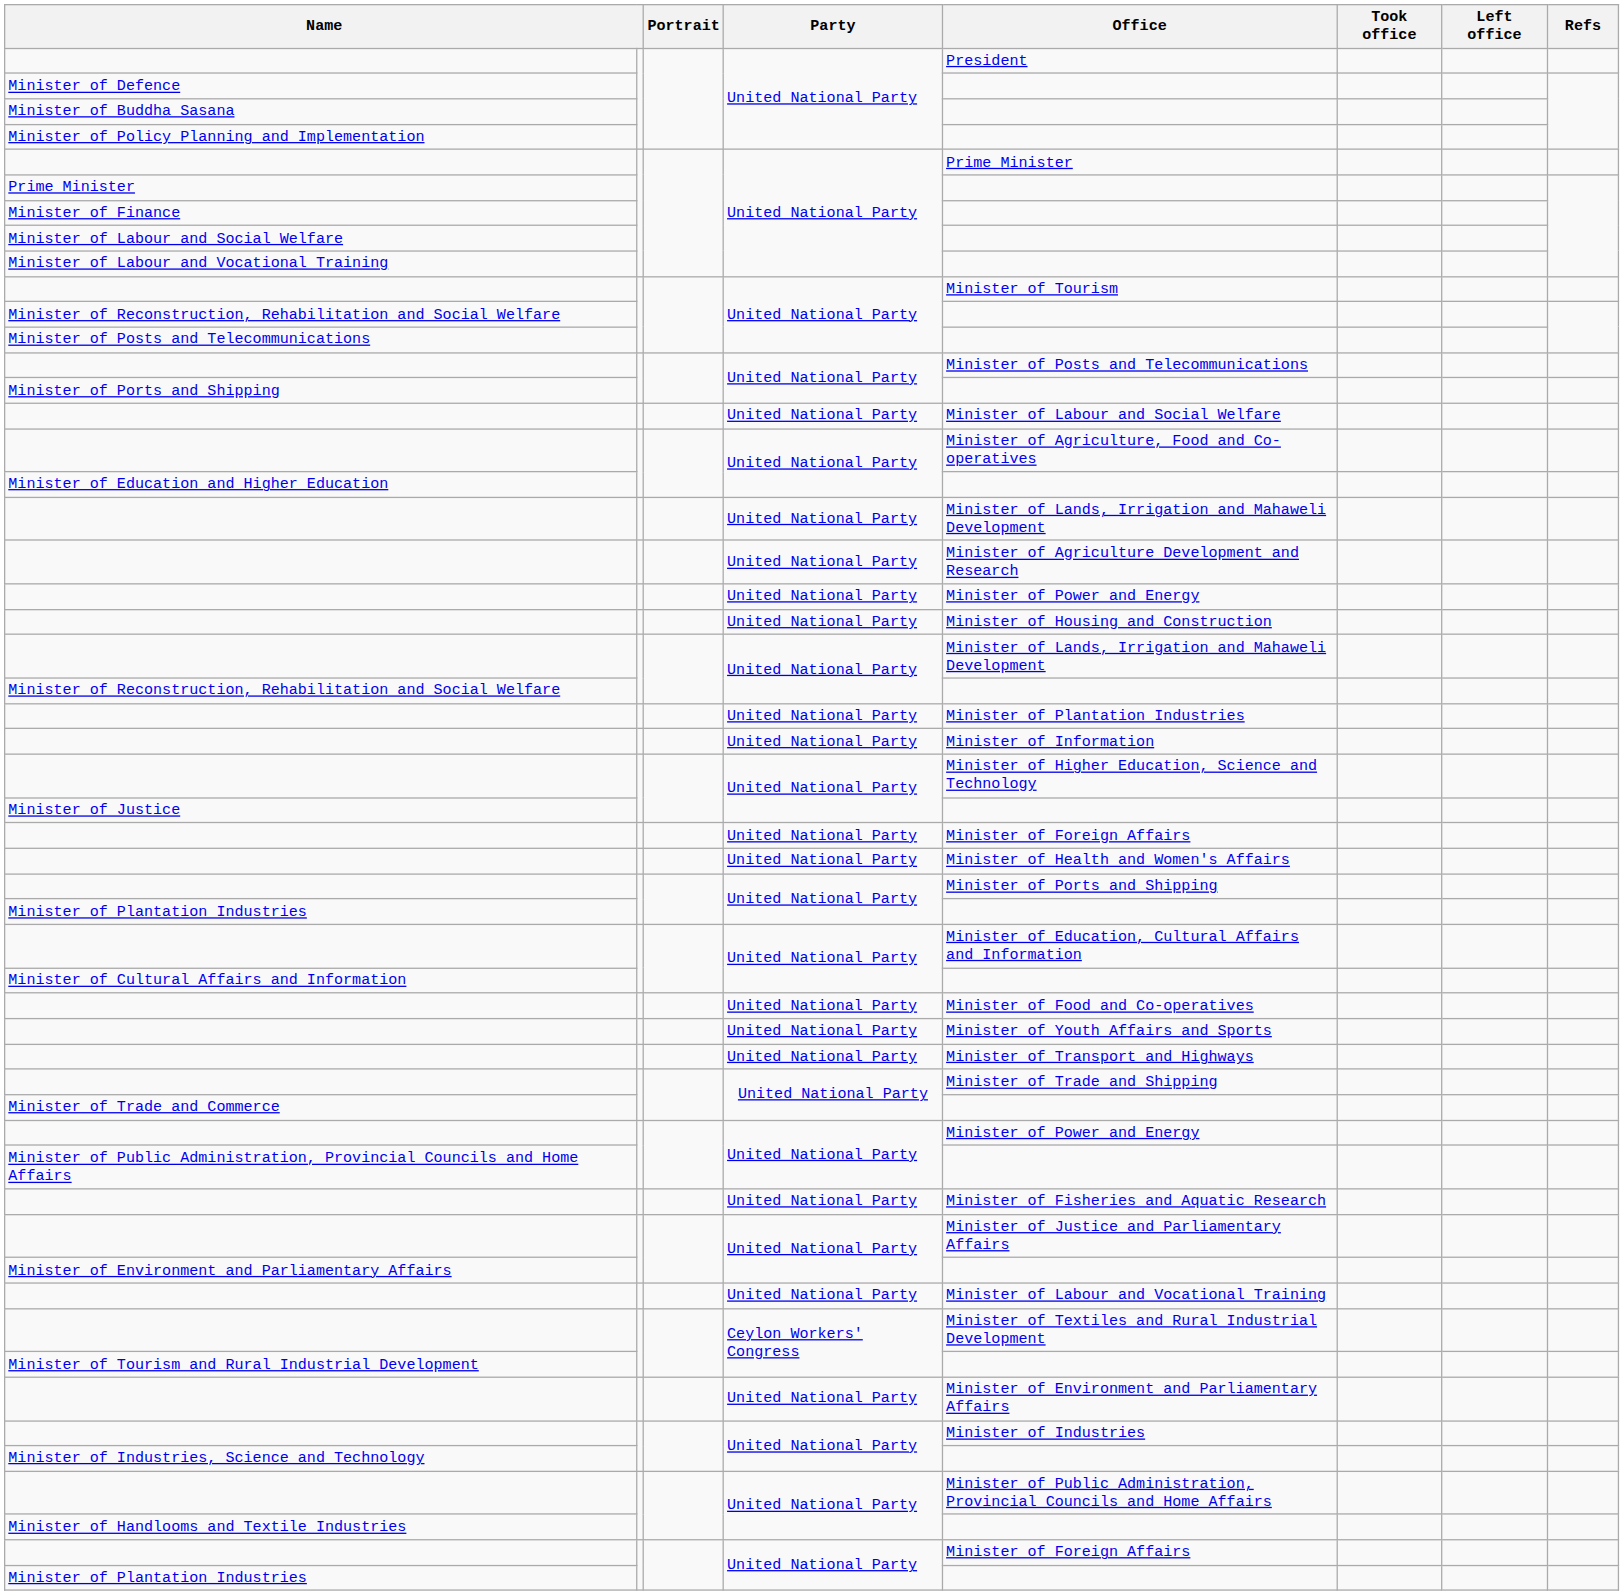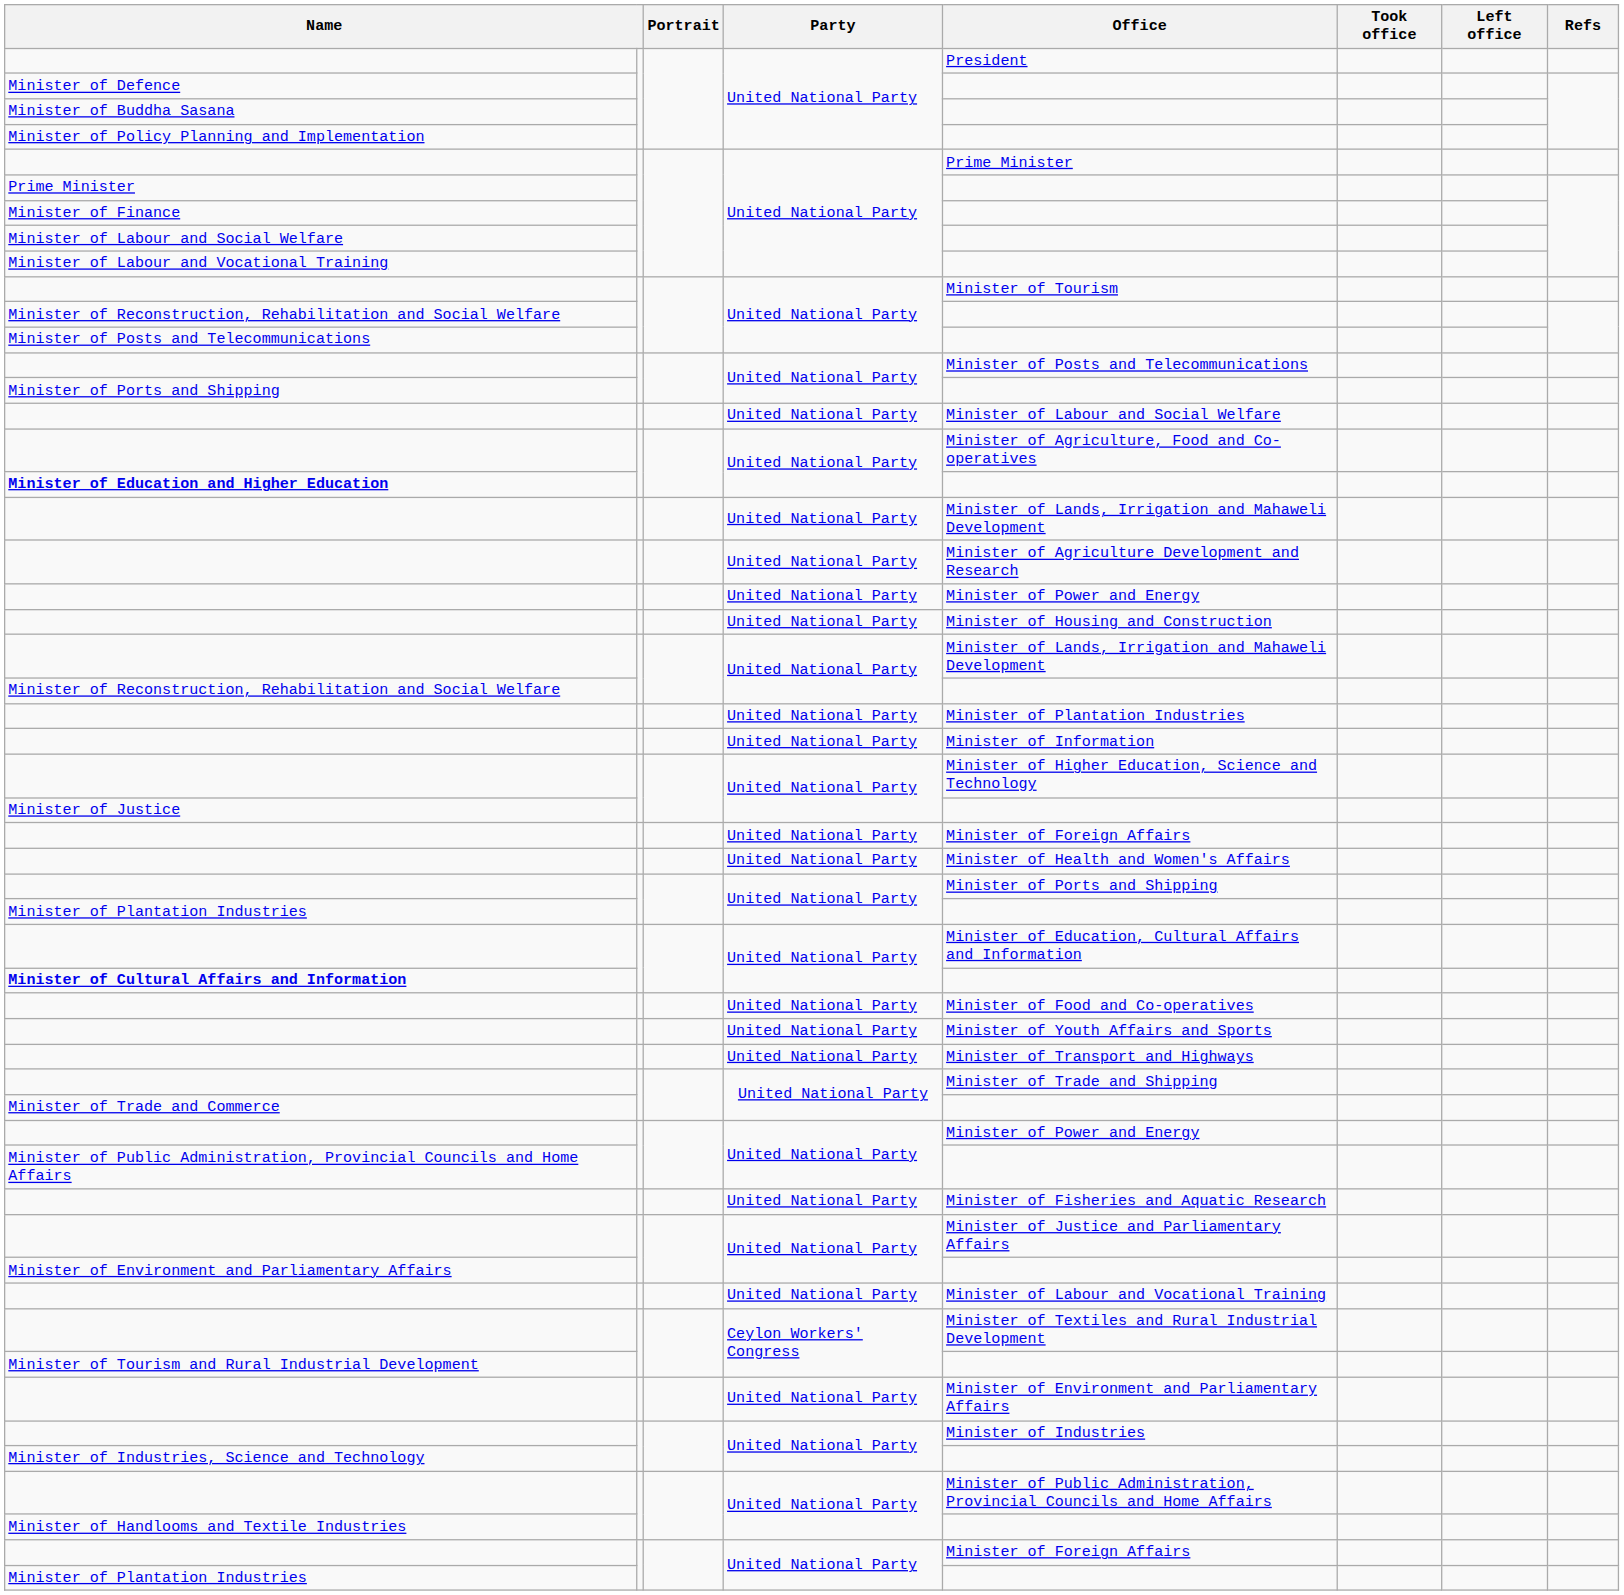(198, 484) normal -> (198, 484) bold
(207, 980) normal -> (207, 980) bold
